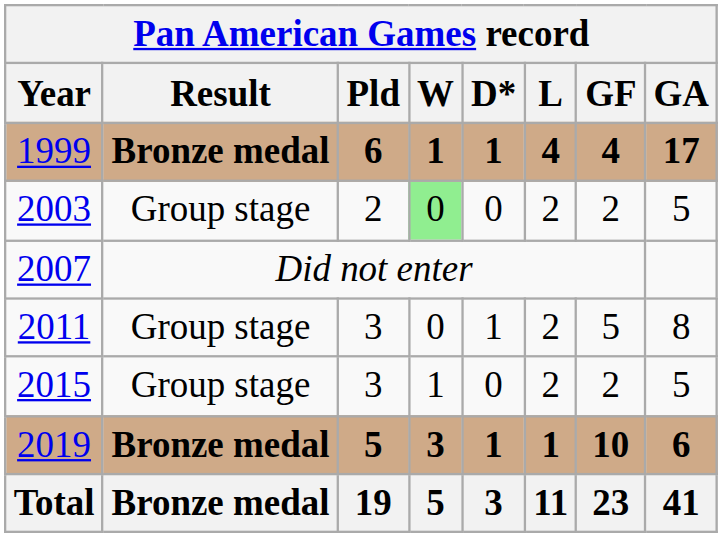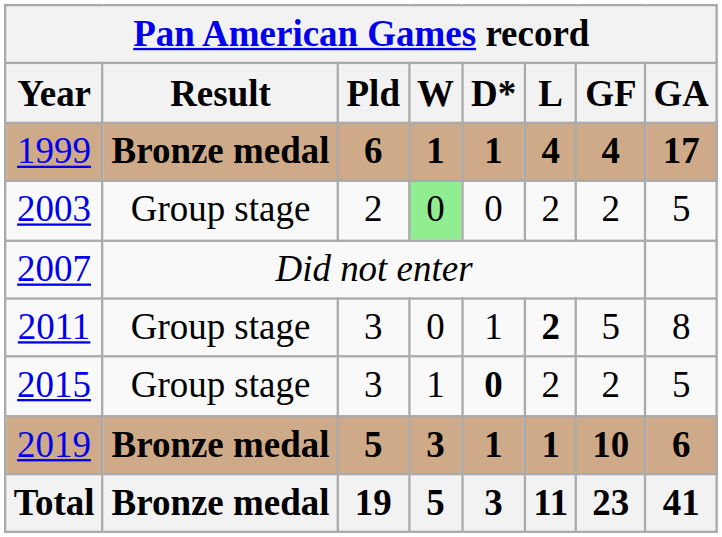(551, 326) normal -> (551, 326) bold
(494, 385) normal -> (494, 385) bold
